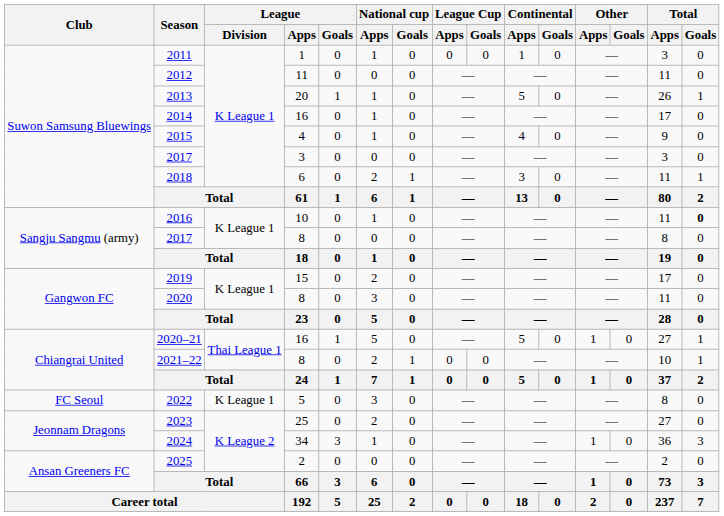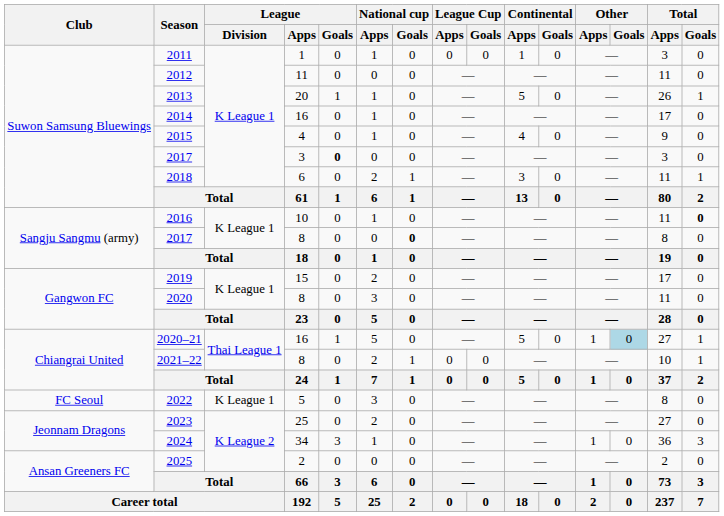(337, 156) normal -> (337, 156) bold
(412, 237) normal -> (412, 237) bold
(629, 339) no background -> (629, 339) lightblue background
